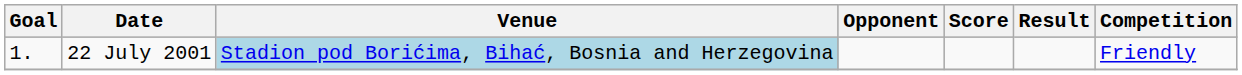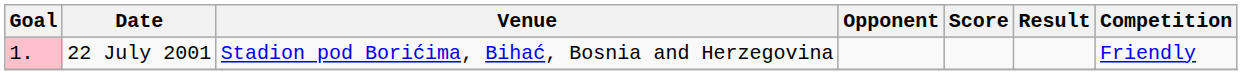(22, 54) no background -> (22, 54) pink background
(527, 54) lightblue background -> (527, 54) no background
